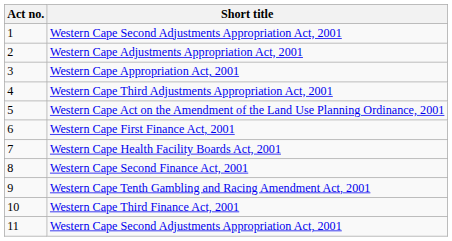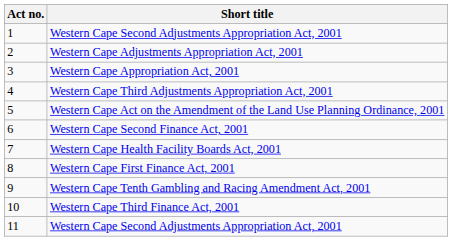(142, 129) Western Cape First Finance Act, 2001 -> (149, 129) Western Cape Second Finance Act, 2001
(149, 168) Western Cape Second Finance Act, 2001 -> (142, 168) Western Cape First Finance Act, 2001
